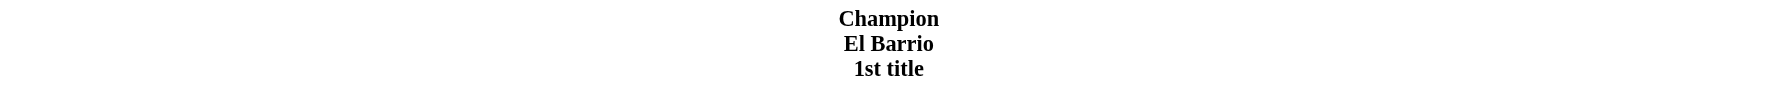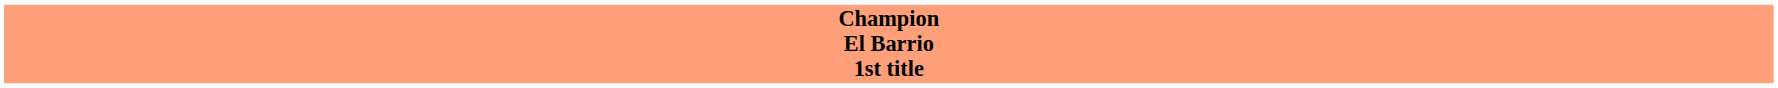(889, 43) no background -> (889, 43) lightsalmon background
